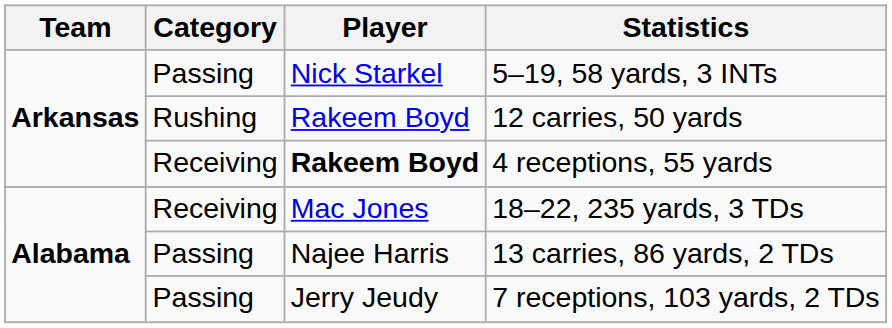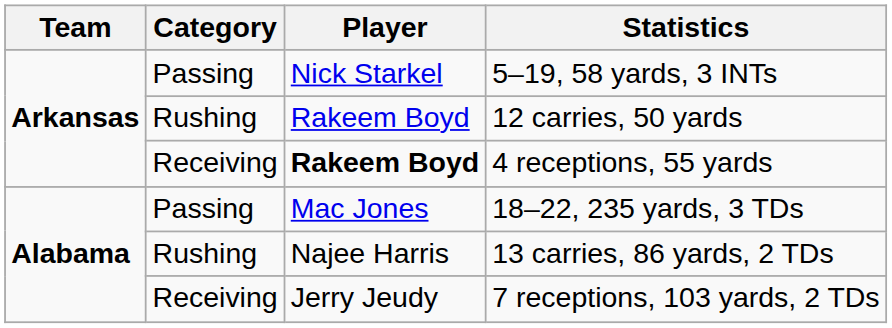(215, 208) Receiving -> (203, 208) Passing
(203, 253) Passing -> (205, 253) Rushing
(203, 298) Passing -> (215, 298) Receiving
